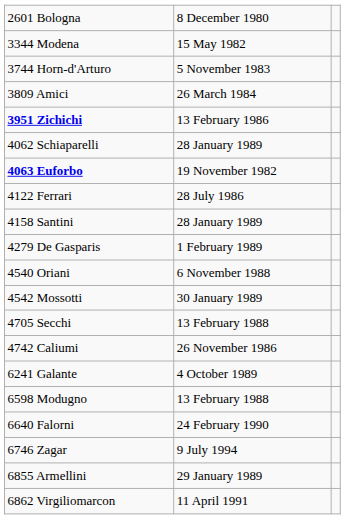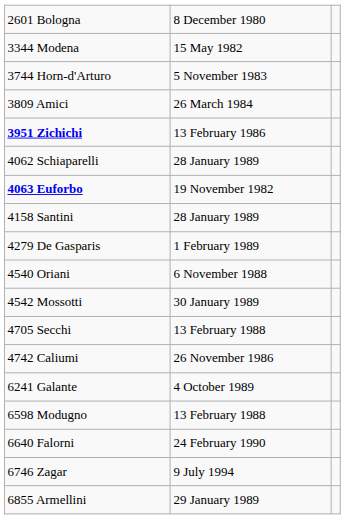- row: (40, 196)
- row: (61, 501)
